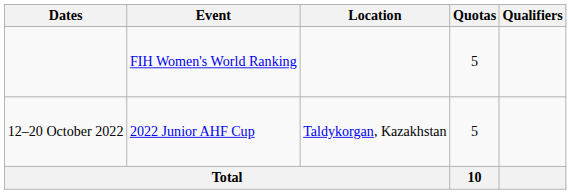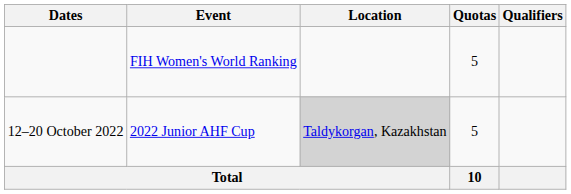(375, 131) no background -> (375, 131) lightgrey background
